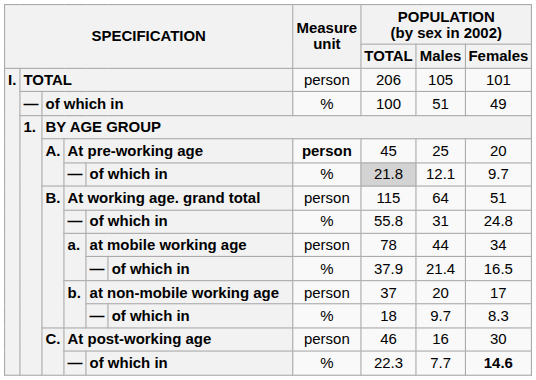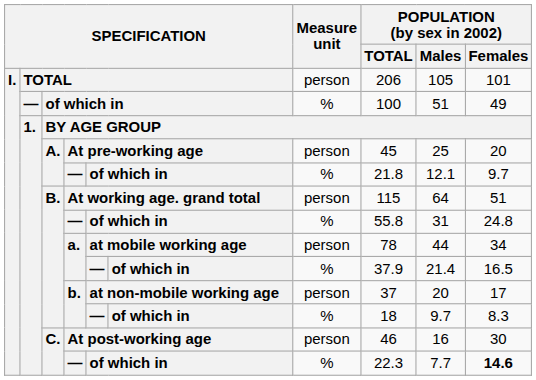(327, 150) bold -> (327, 150) normal
(388, 174) lightgrey background -> (388, 174) no background
